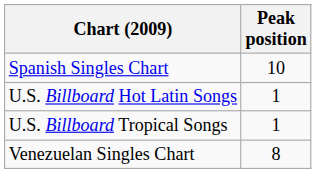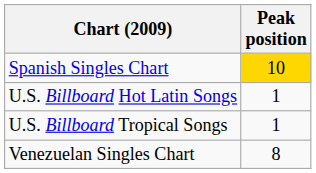(276, 67) no background -> (276, 67) gold background
